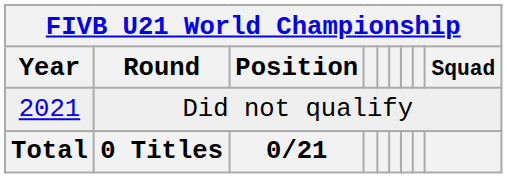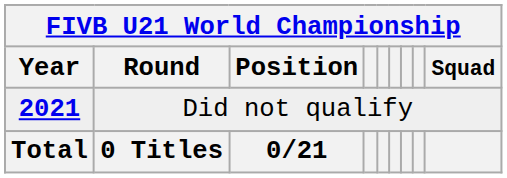(49, 109) normal -> (49, 109) bold
